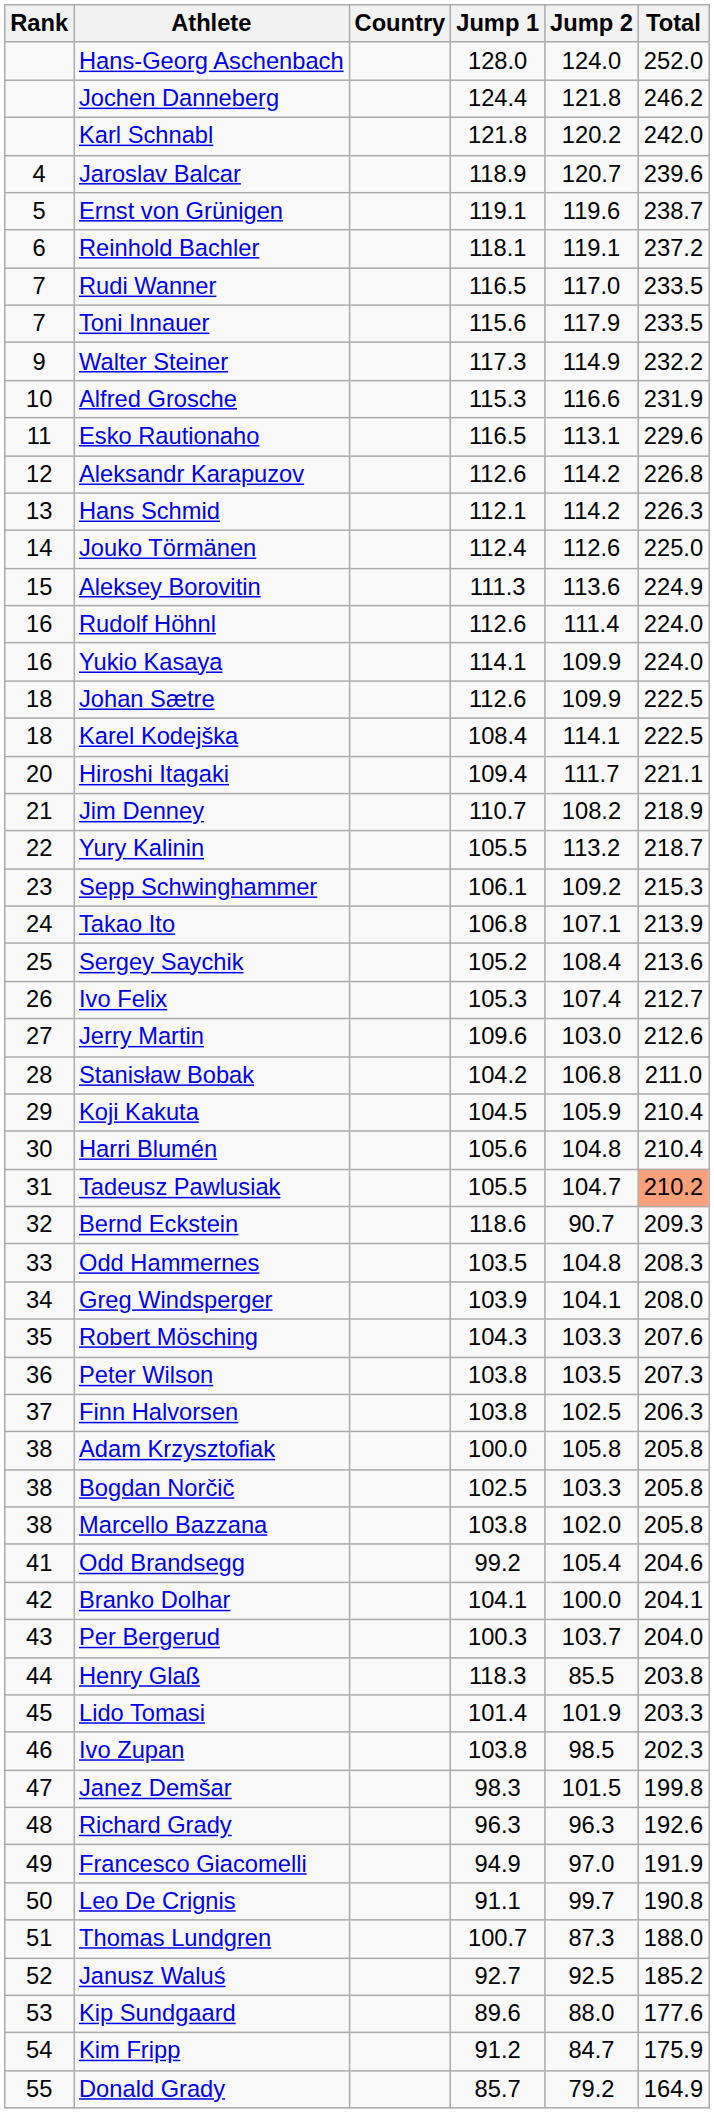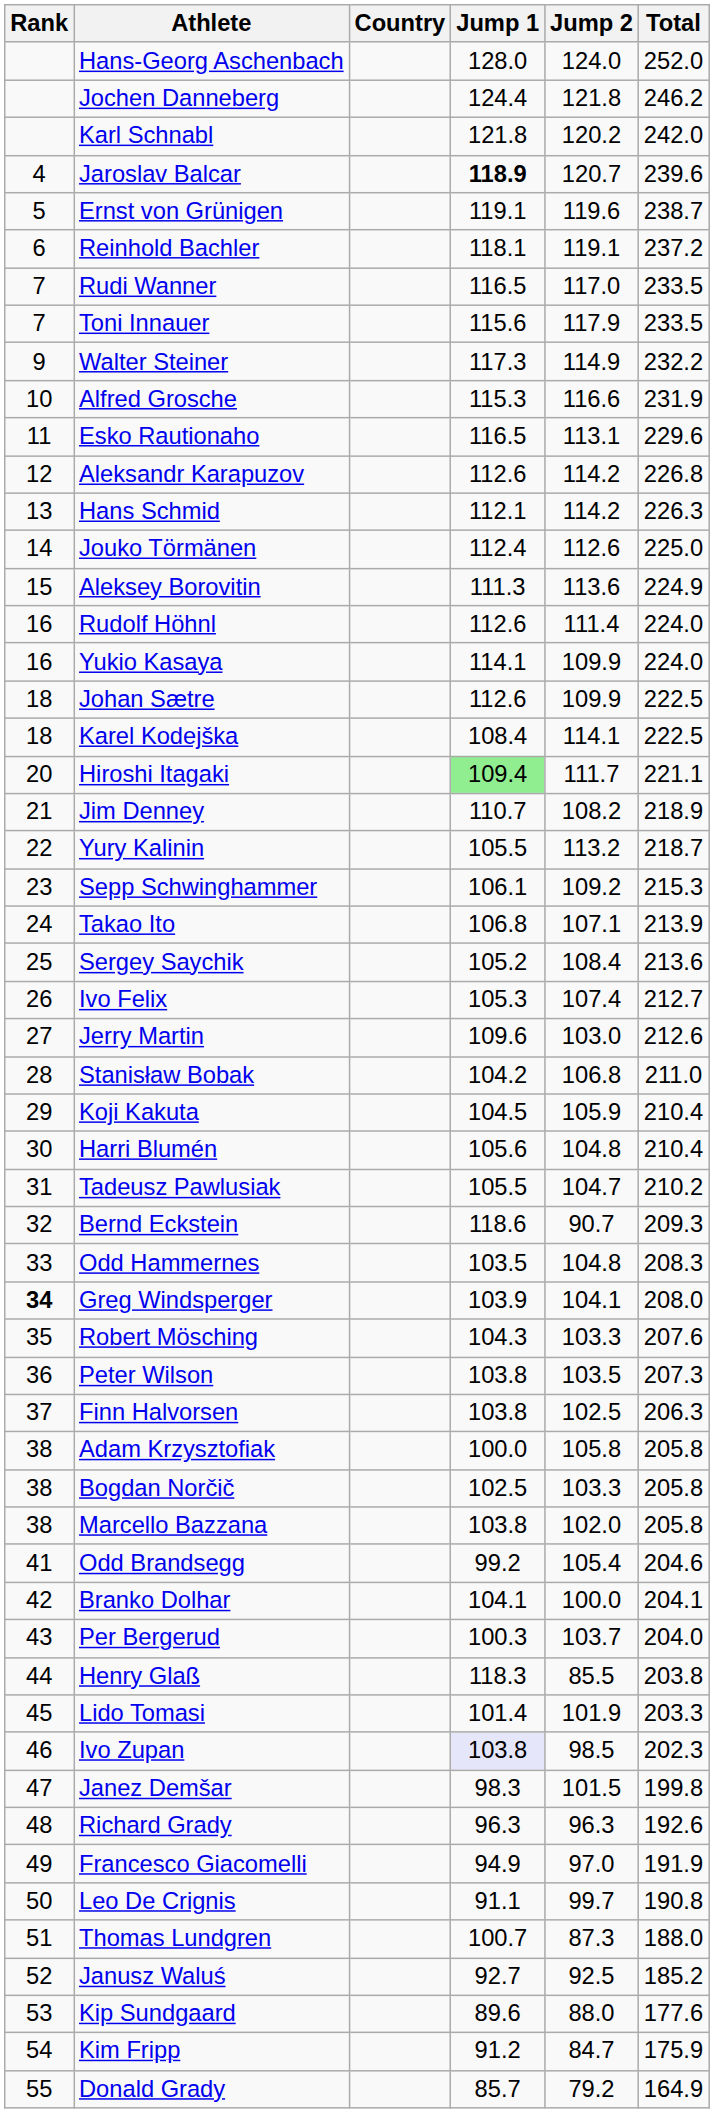(498, 173) normal -> (498, 173) bold
(498, 774) no background -> (498, 774) lightgreen background
(673, 1187) lightsalmon background -> (673, 1187) no background
(39, 1300) normal -> (39, 1300) bold
(498, 1750) no background -> (498, 1750) lavender background
